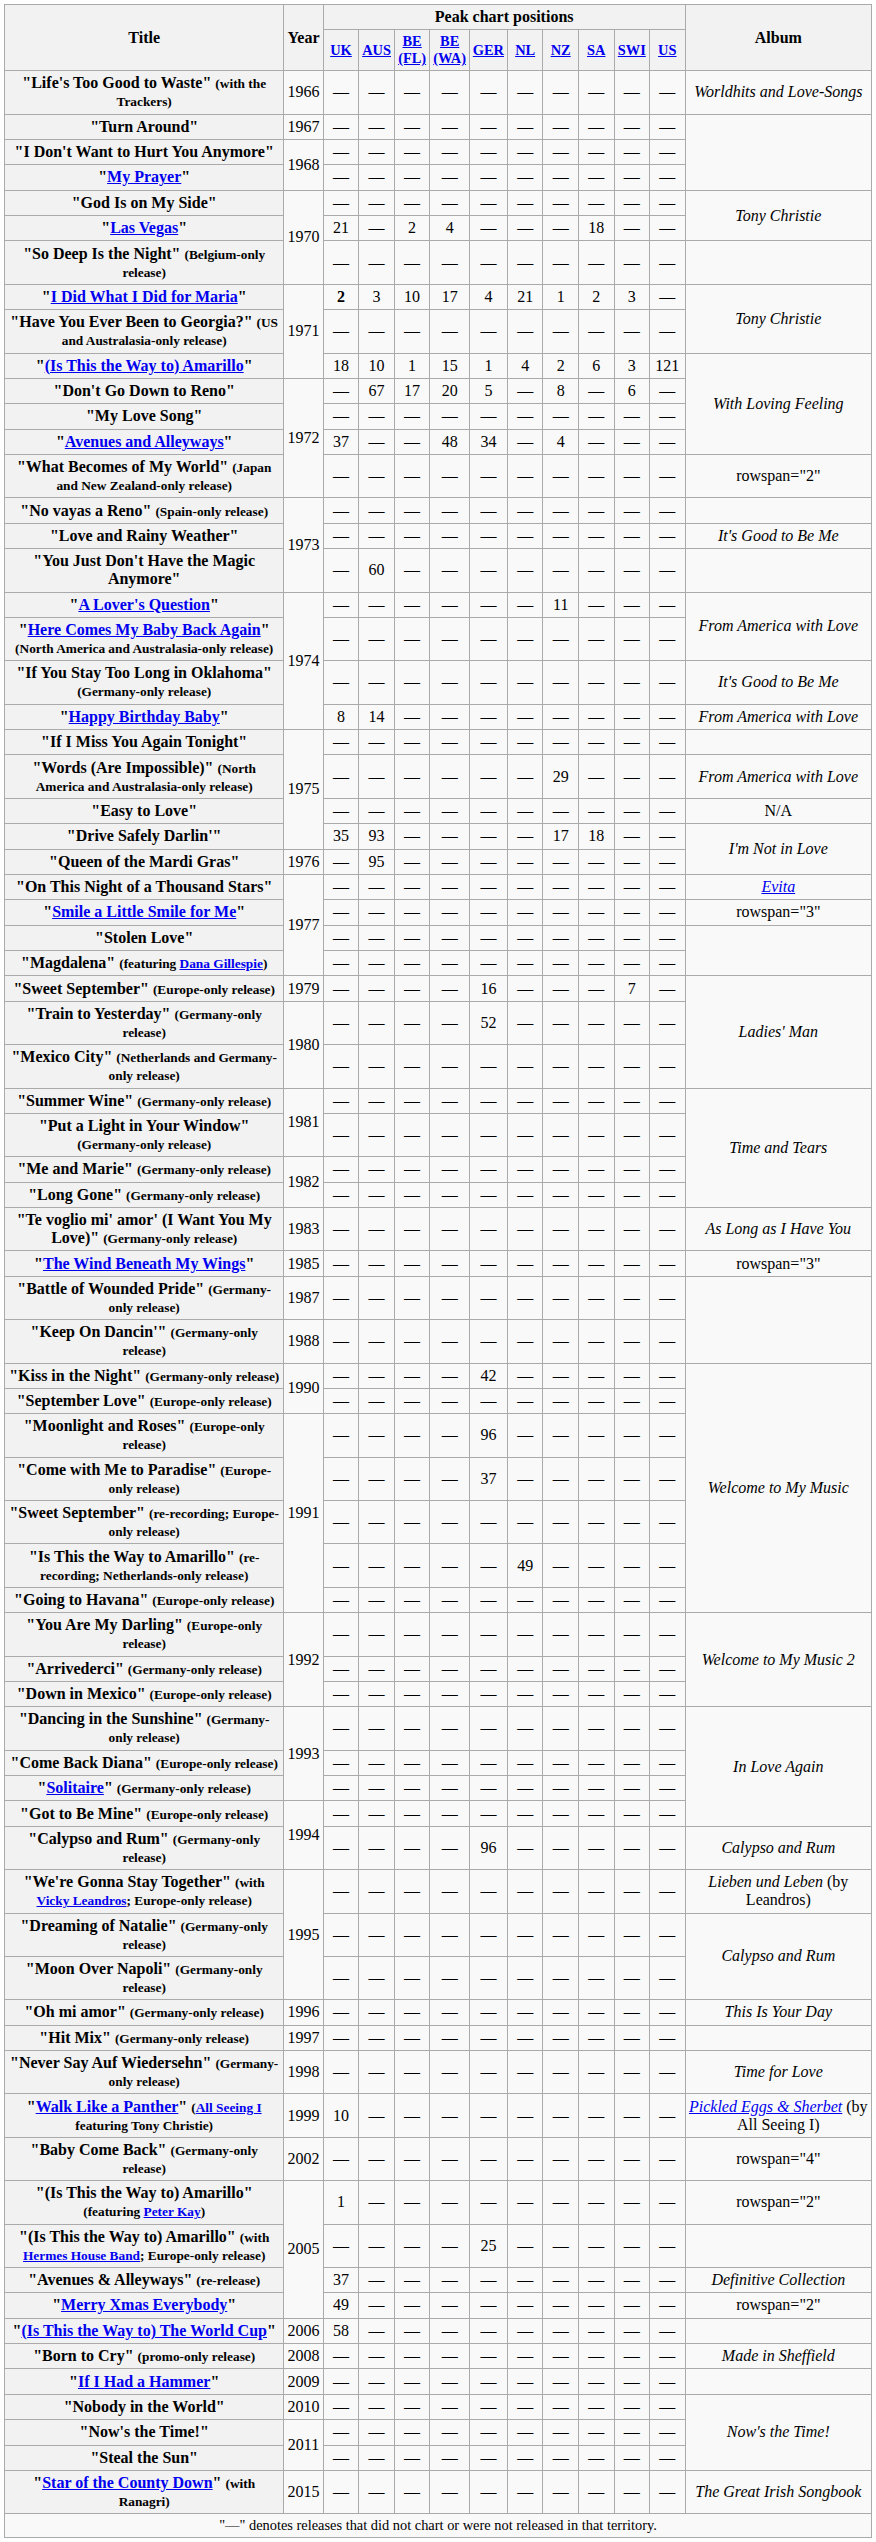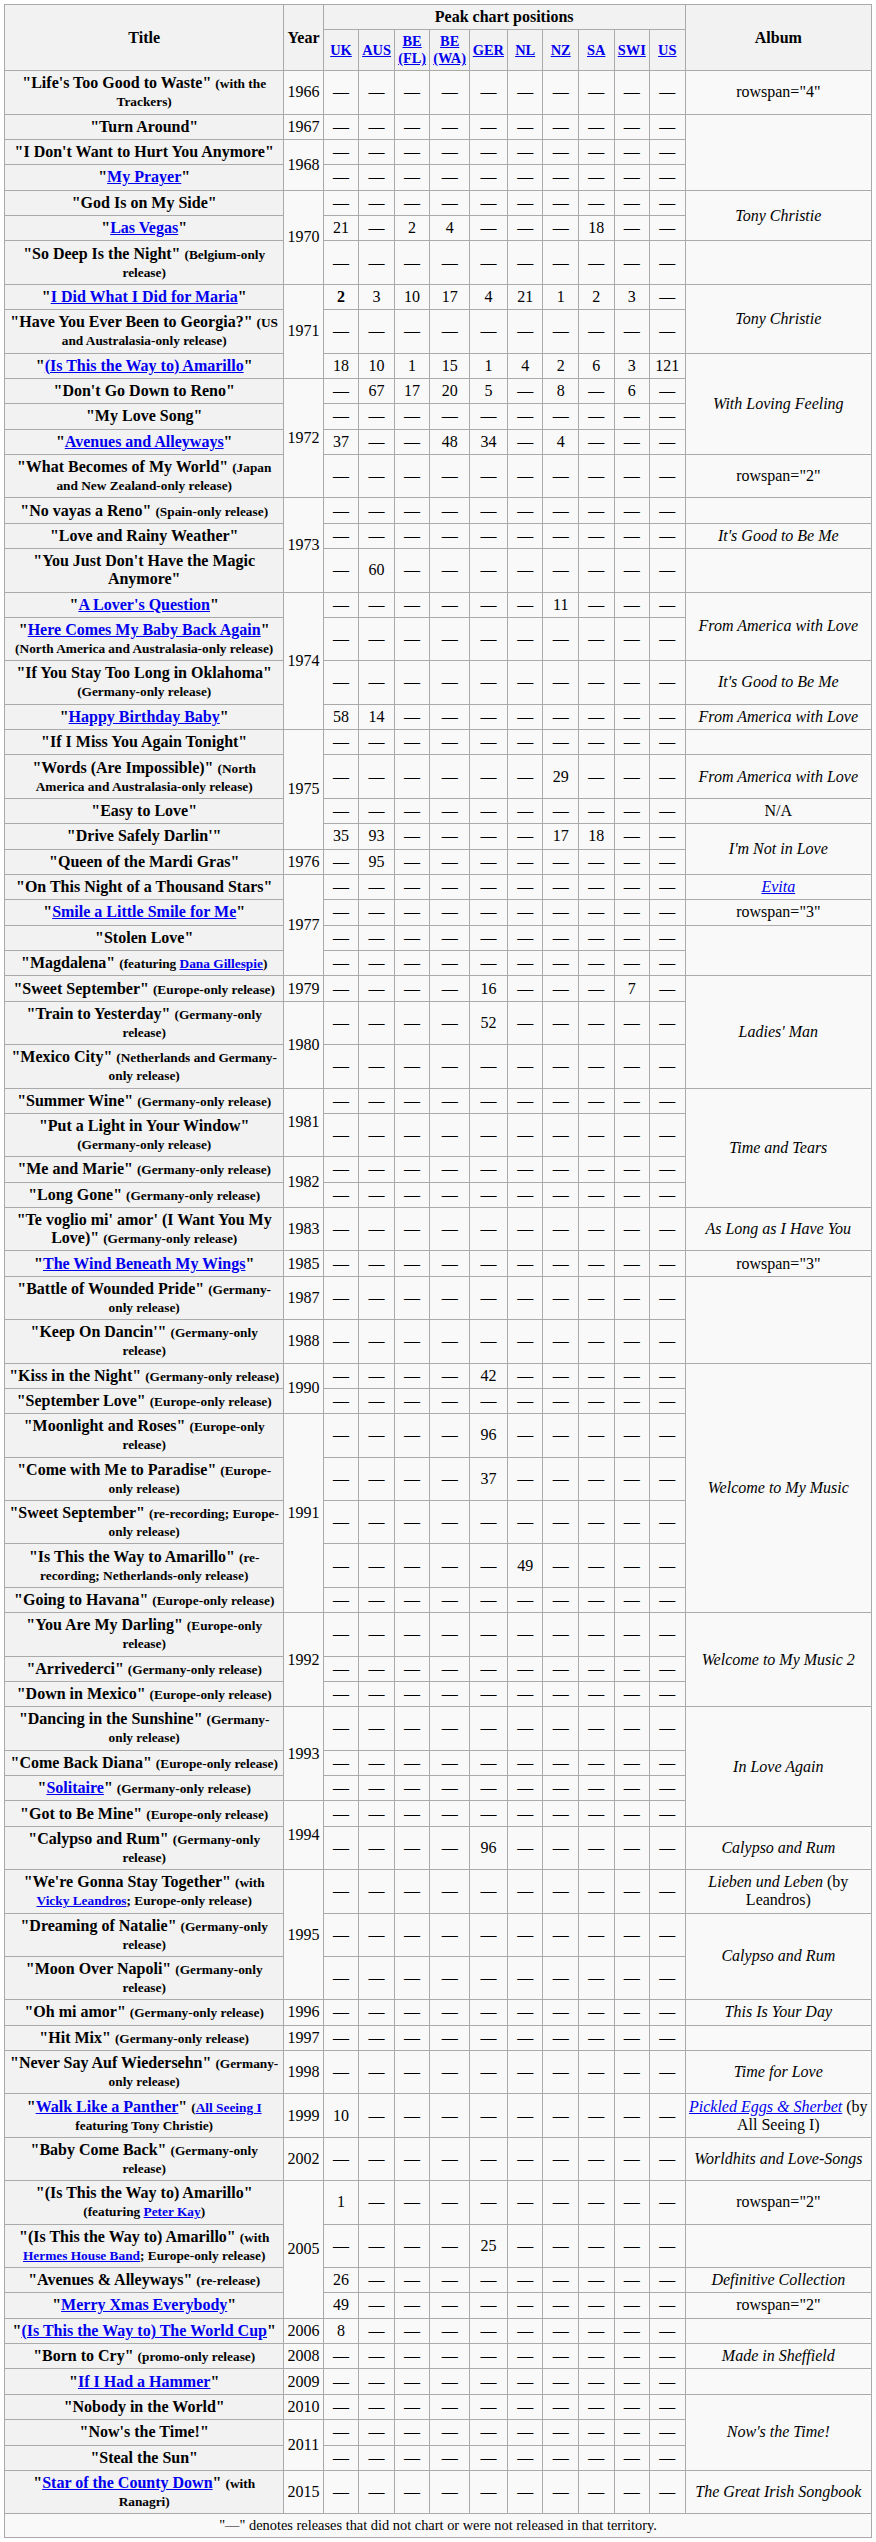(778, 92) Worldhits and Love-Songs -> (778, 92) rowspan="4"
(341, 716) 8 -> (341, 716) 58
(778, 2158) rowspan="4" -> (778, 2158) Worldhits and Love-Songs
(341, 2280) 37 -> (341, 2280) 26
(341, 2330) 58 -> (341, 2330) 8
